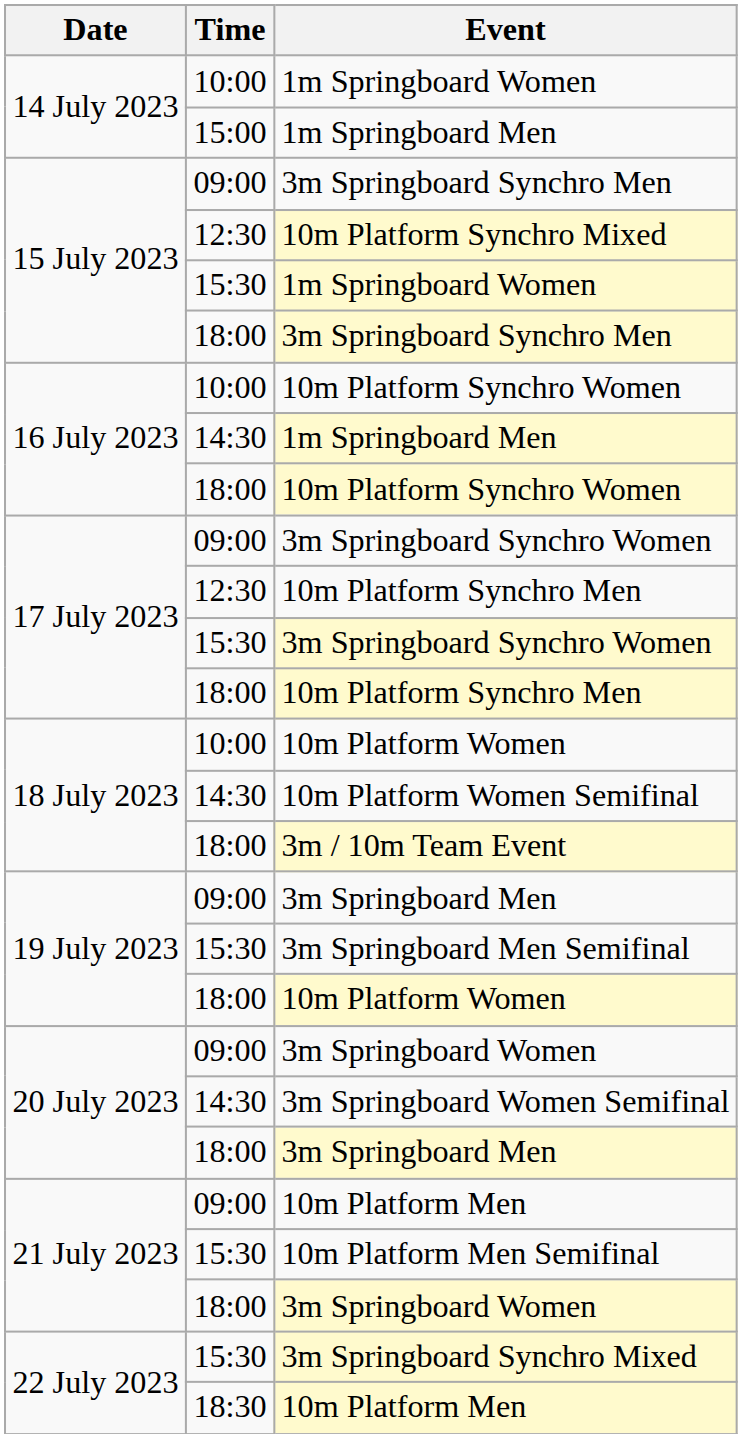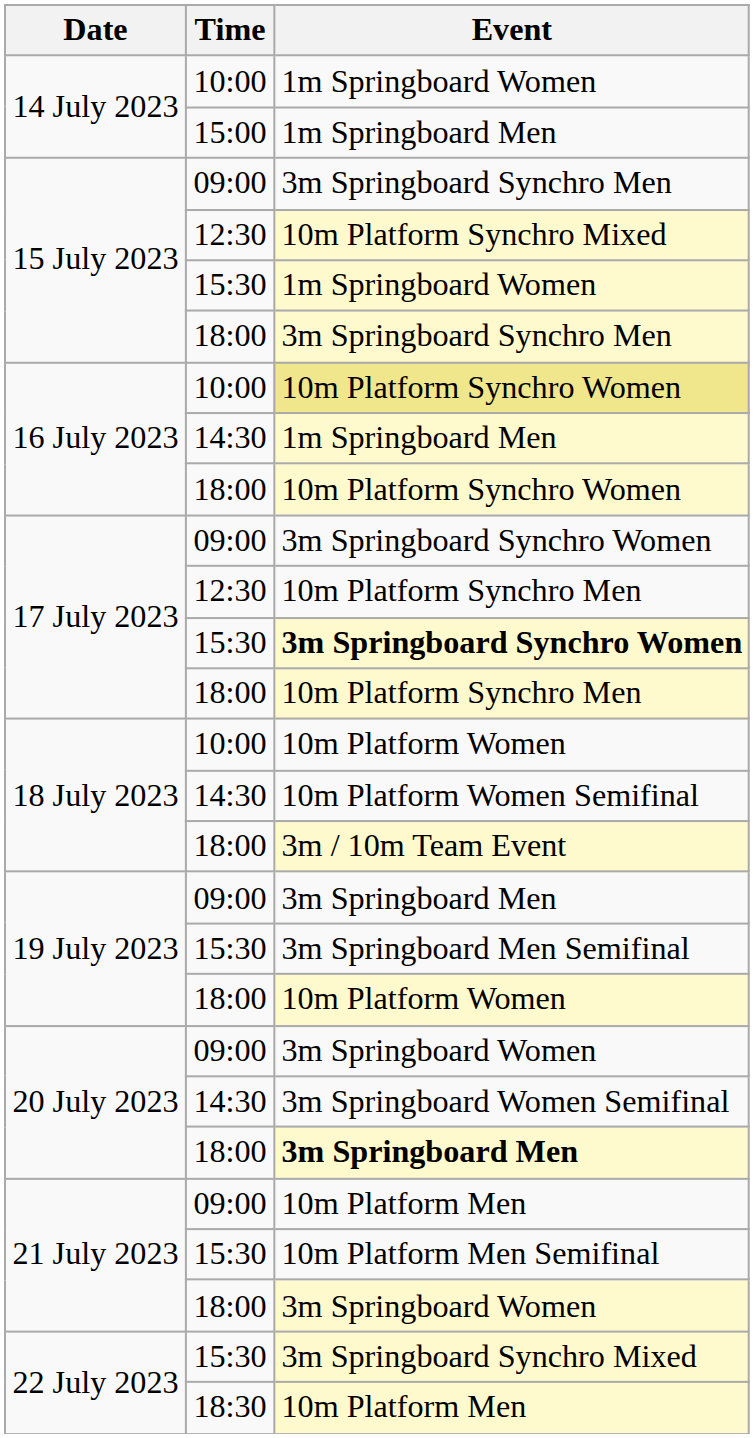(481, 387) no background -> (481, 387) khaki background
(497, 642) normal -> (512, 642) bold
(419, 1152) normal -> (430, 1152) bold
